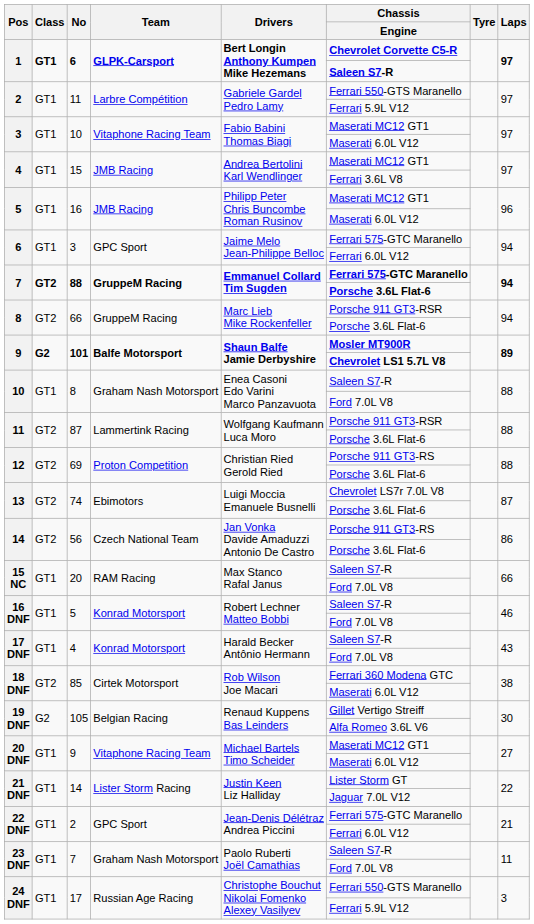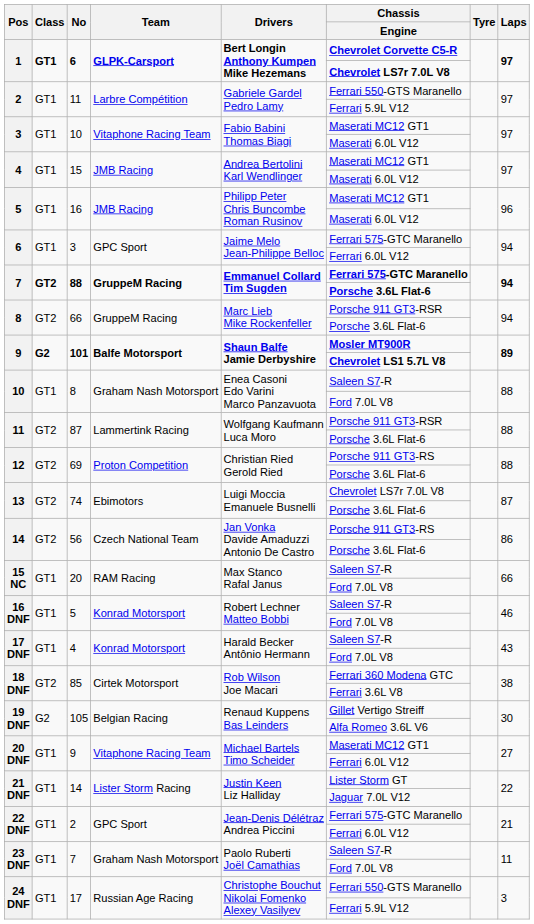(361, 71) Saleen S7-R -> (389, 71) Chevrolet LS7r 7.0L V8
(366, 179) Ferrari 3.6L V8 -> (374, 179) Maserati 6.0L V12
(374, 692) Maserati 6.0L V12 -> (366, 692) Ferrari 3.6L V8
(374, 763) Maserati 6.0L V12 -> (369, 763) Ferrari 6.0L V12
